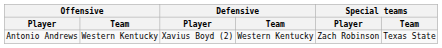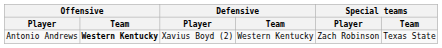(120, 37) normal -> (120, 37) bold
